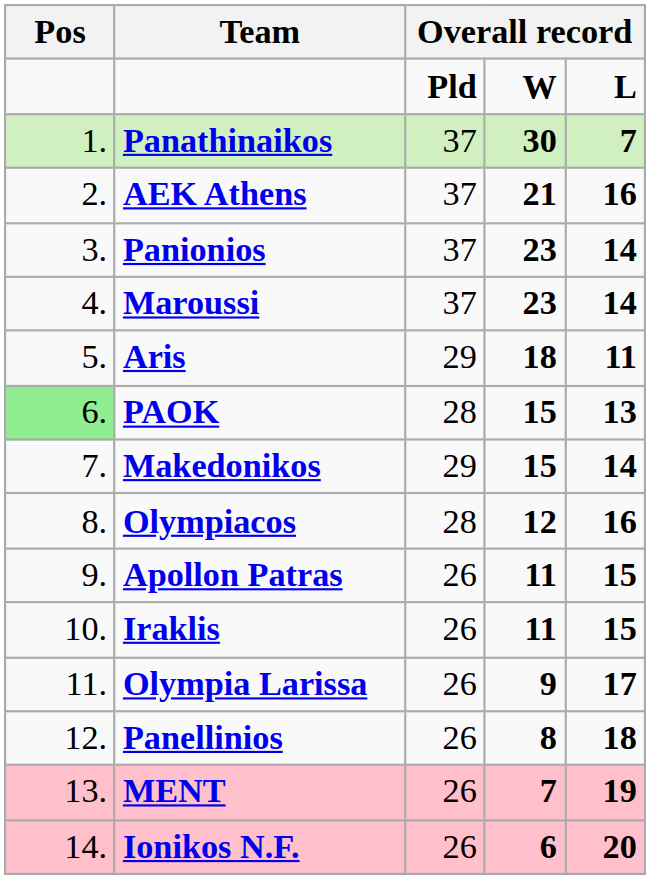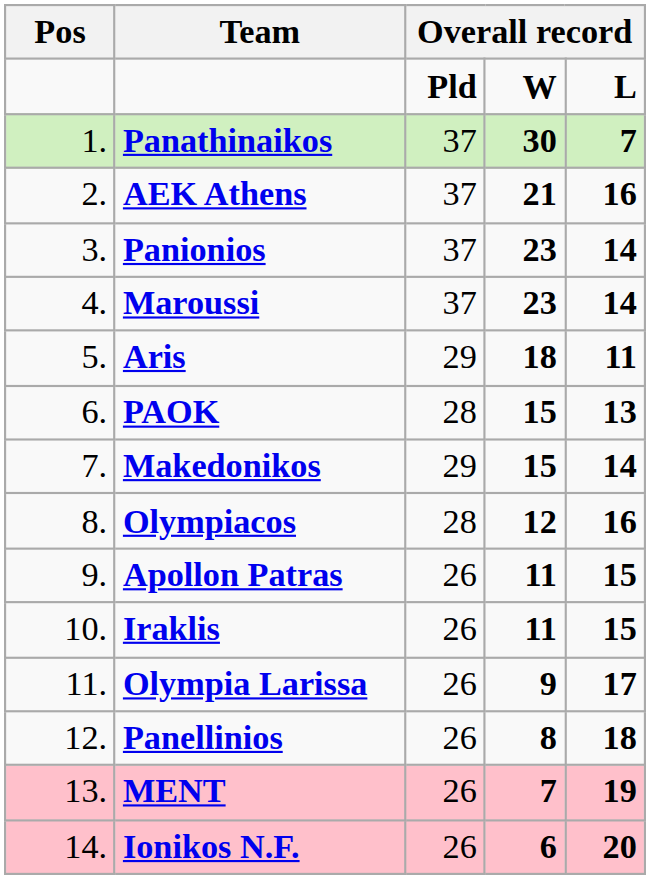(94, 411) lightgreen background -> (94, 411) no background
